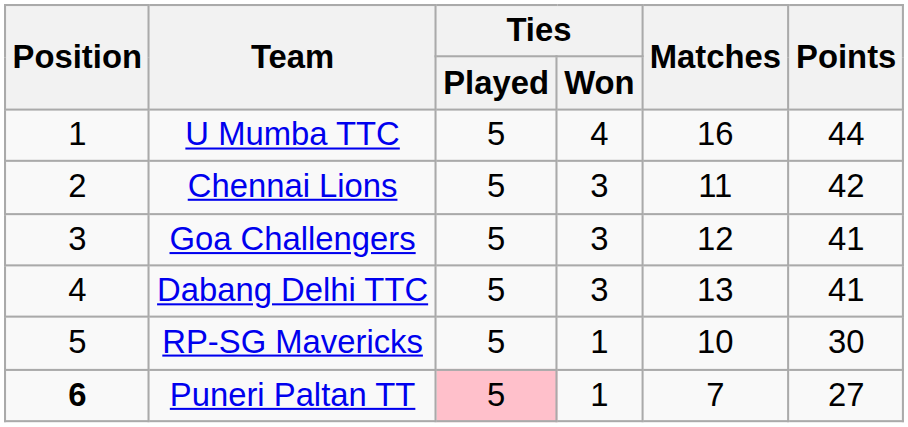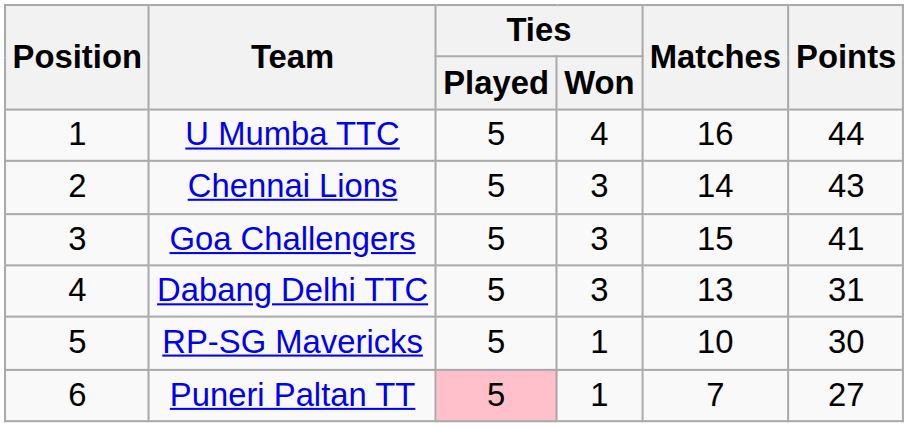(715, 186) 11 -> (715, 186) 14
(846, 186) 42 -> (846, 186) 43
(715, 238) 12 -> (715, 238) 15
(846, 290) 41 -> (846, 290) 31
(77, 394) bold -> (77, 394) normal
